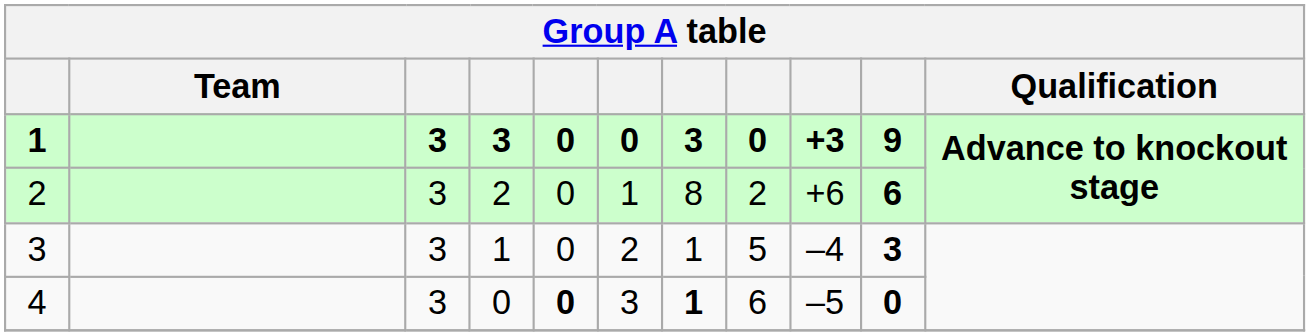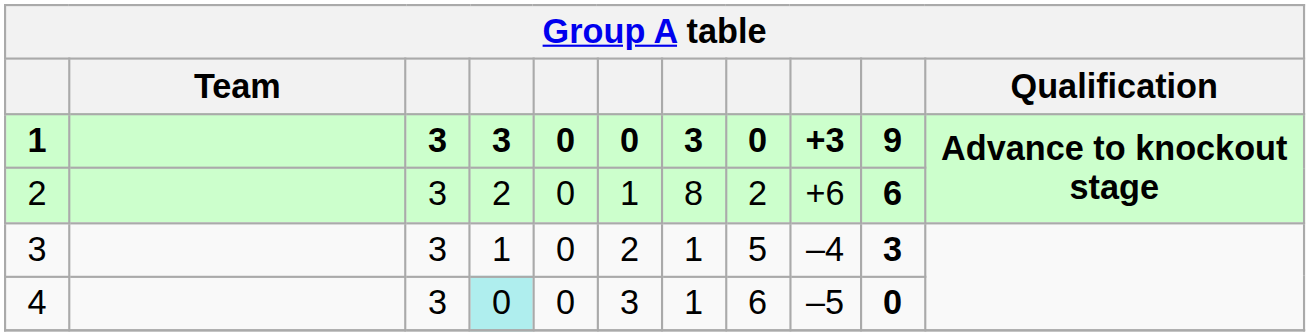(502, 303) no background -> (502, 303) paleturquoise background
(566, 303) bold -> (566, 303) normal
(694, 303) bold -> (694, 303) normal
